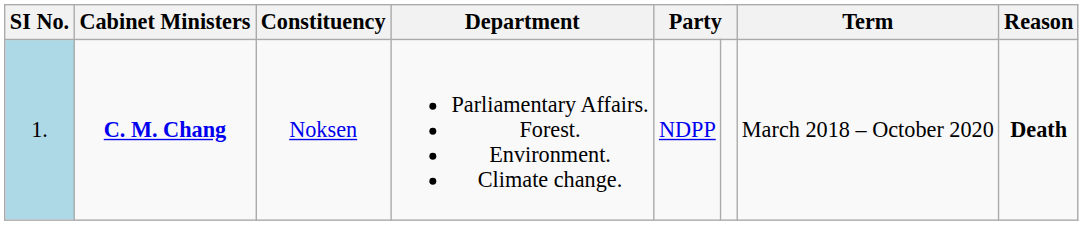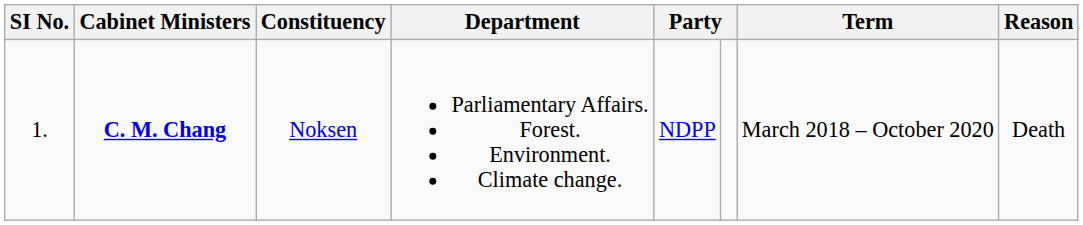(39, 129) lightblue background -> (39, 129) no background
(1039, 129) bold -> (1039, 129) normal
